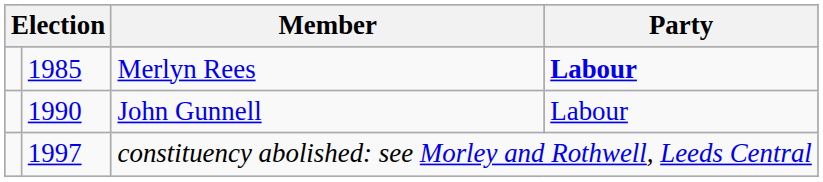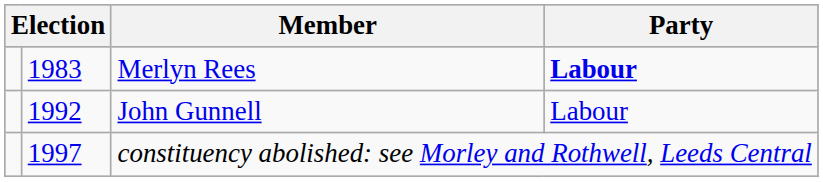(55, 68) 1985 -> (55, 68) 1983
(55, 111) 1990 -> (55, 111) 1992
